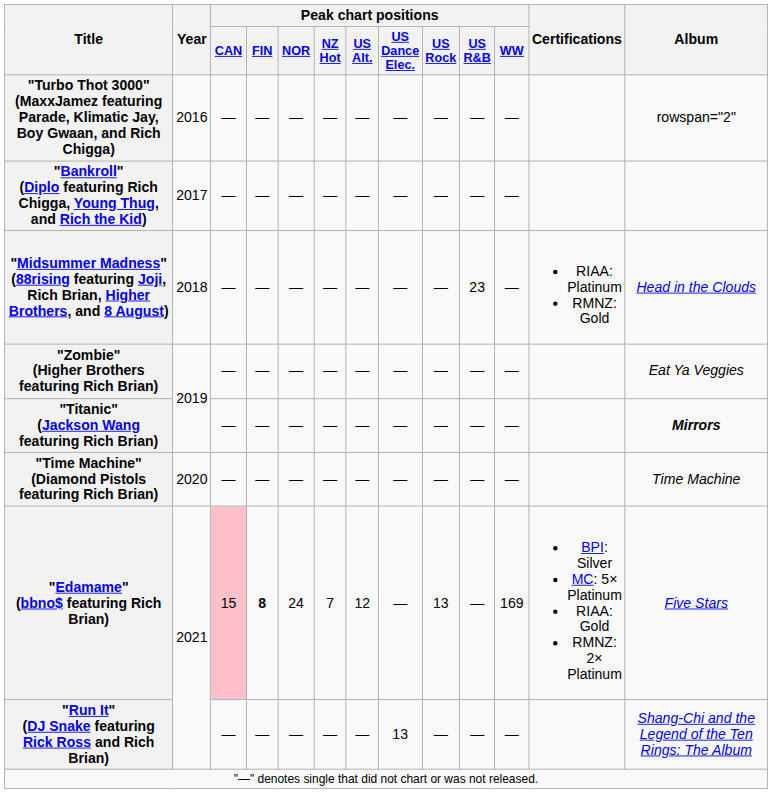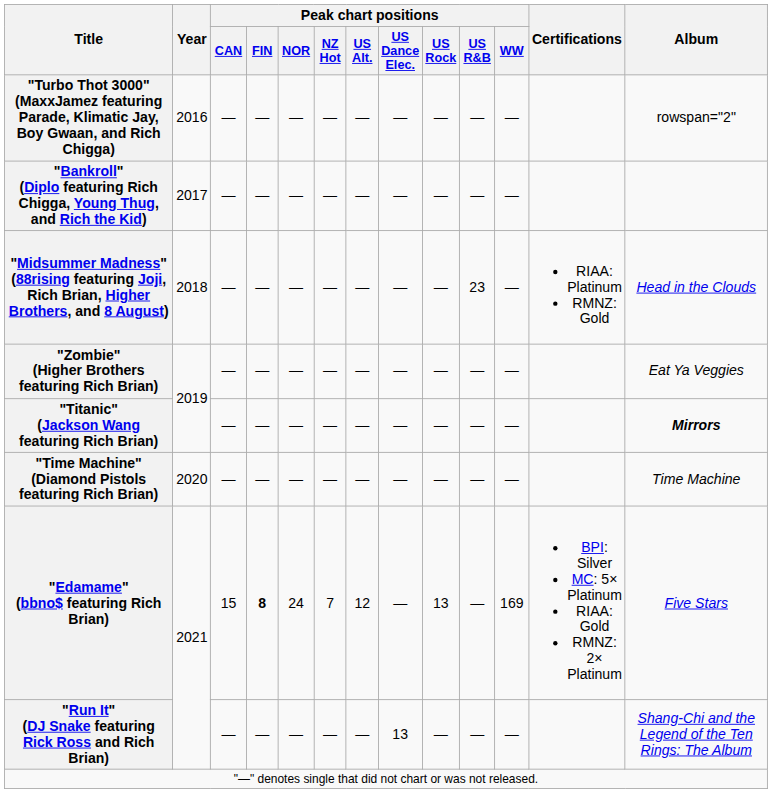(228, 602) pink background -> (228, 602) no background
